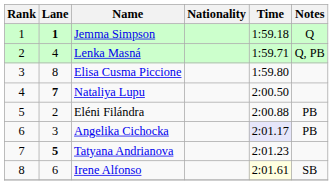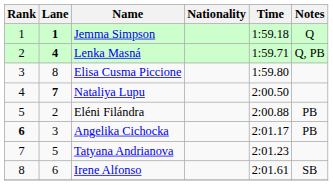(55, 53) normal -> (55, 53) bold
(22, 131) normal -> (22, 131) bold
(270, 131) lavender background -> (270, 131) no background
(55, 151) bold -> (55, 151) normal
(270, 170) lightyellow background -> (270, 170) no background
